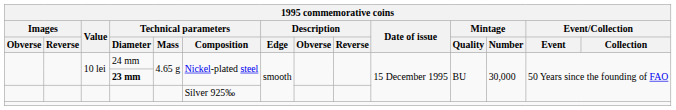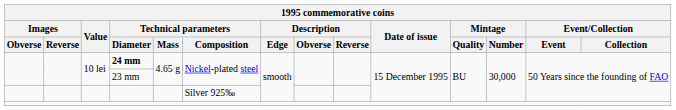(126, 61) normal -> (126, 61) bold
(126, 77) bold -> (126, 77) normal
